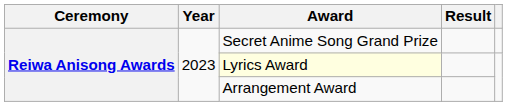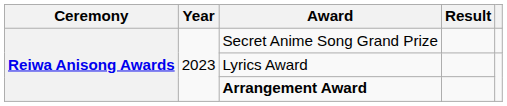(265, 64) lightyellow background -> (265, 64) no background
(290, 88) normal -> (295, 88) bold
